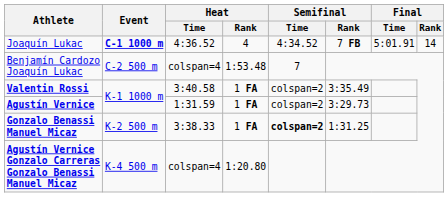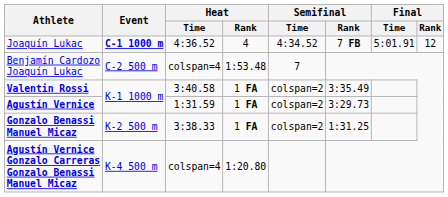(430, 44) 14 -> (430, 44) 12
(297, 127) bold -> (297, 127) normal
